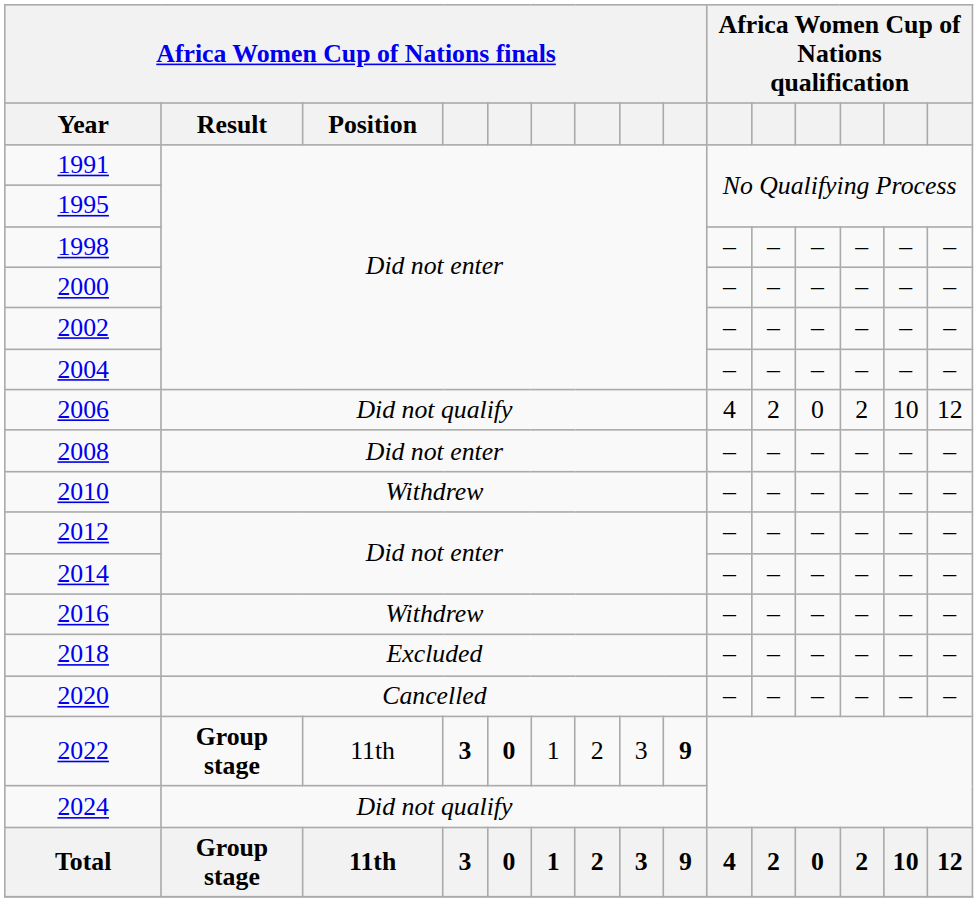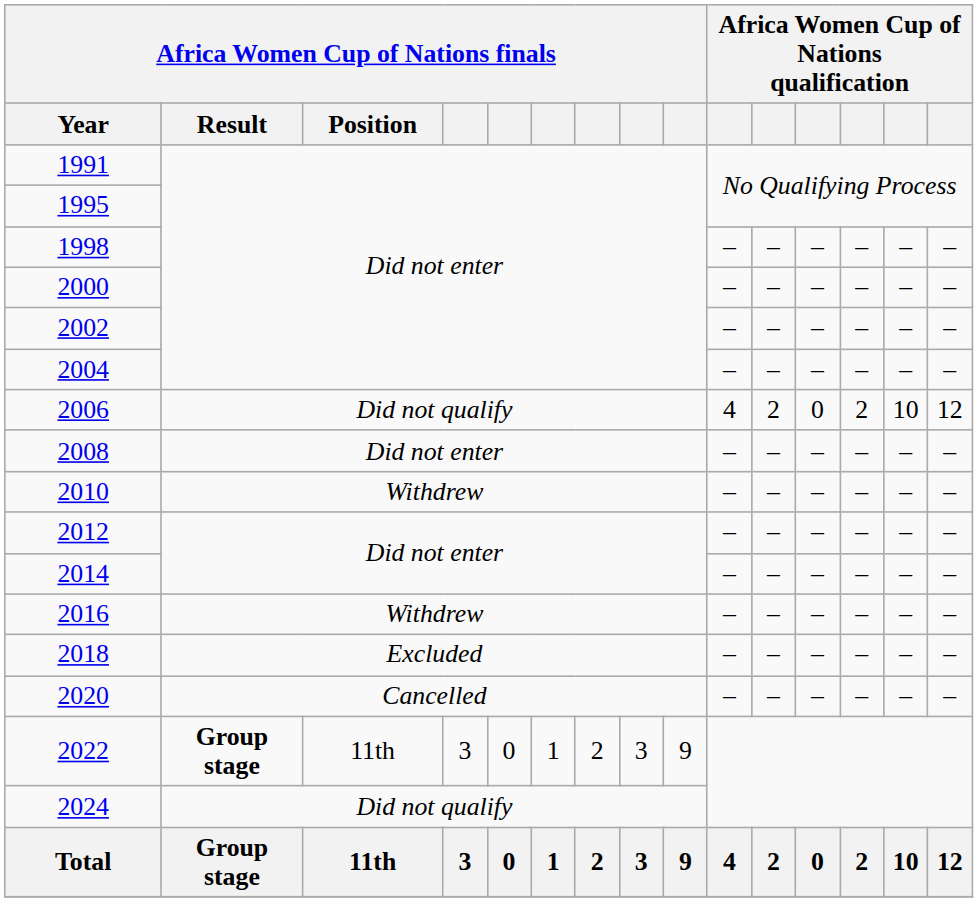(465, 751) bold -> (465, 751) normal
(509, 751) bold -> (509, 751) normal
(685, 751) bold -> (685, 751) normal
